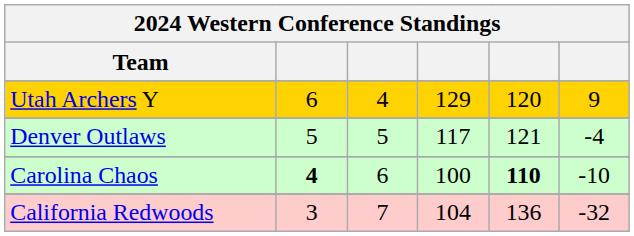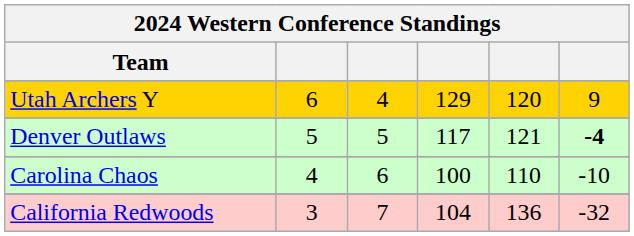(594, 136) normal -> (594, 136) bold
(312, 174) bold -> (312, 174) normal
(524, 174) bold -> (524, 174) normal
